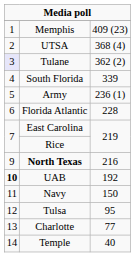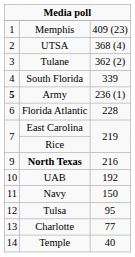(12, 62) lavender background -> (12, 62) no background
(12, 95) normal -> (12, 95) bold
(12, 177) bold -> (12, 177) normal
